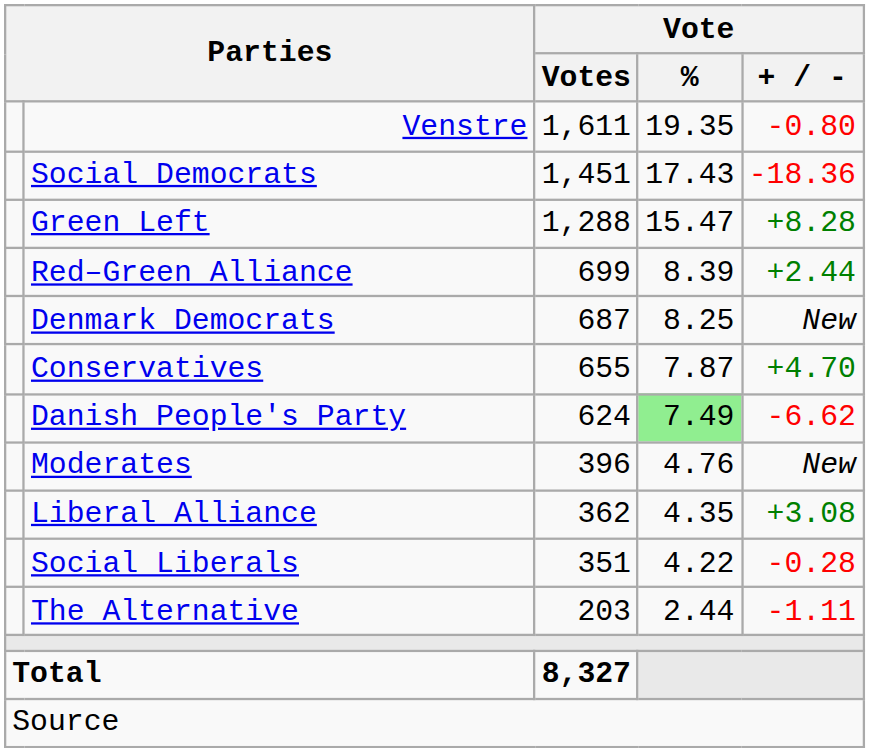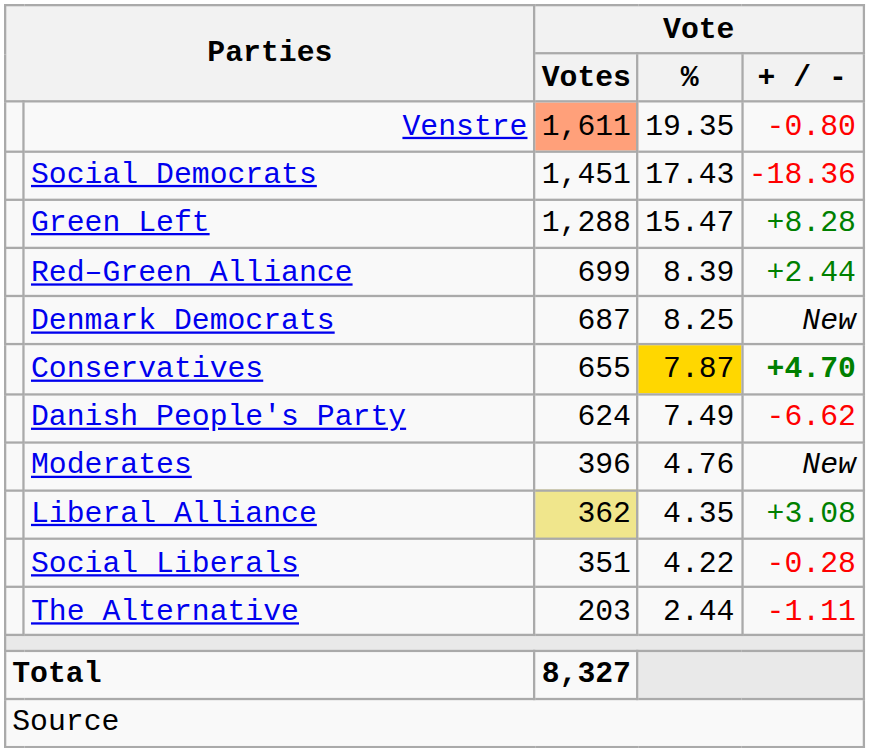(586, 126) no background -> (586, 126) lightsalmon background
(699, 369) no background -> (699, 369) gold background
(811, 369) normal -> (811, 369) bold
(699, 418) lightgreen background -> (699, 418) no background
(604, 515) no background -> (604, 515) khaki background
